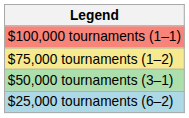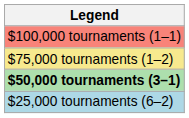(91, 80) normal -> (94, 80) bold
